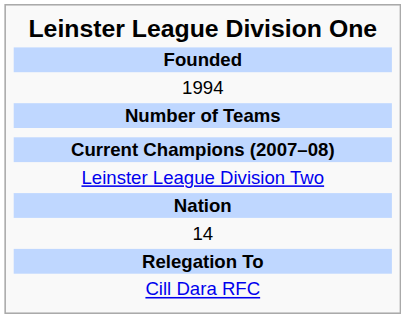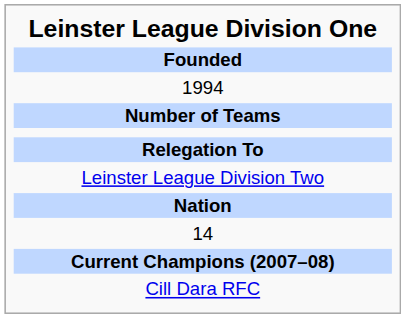(203, 150) Current Champions (2007–08) -> (203, 150) Relegation To
(203, 262) Relegation To -> (203, 262) Current Champions (2007–08)
